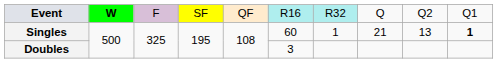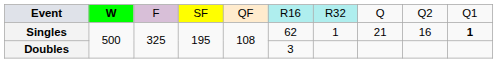(290, 32) 60 -> (290, 32) 62
(425, 32) 13 -> (425, 32) 16
